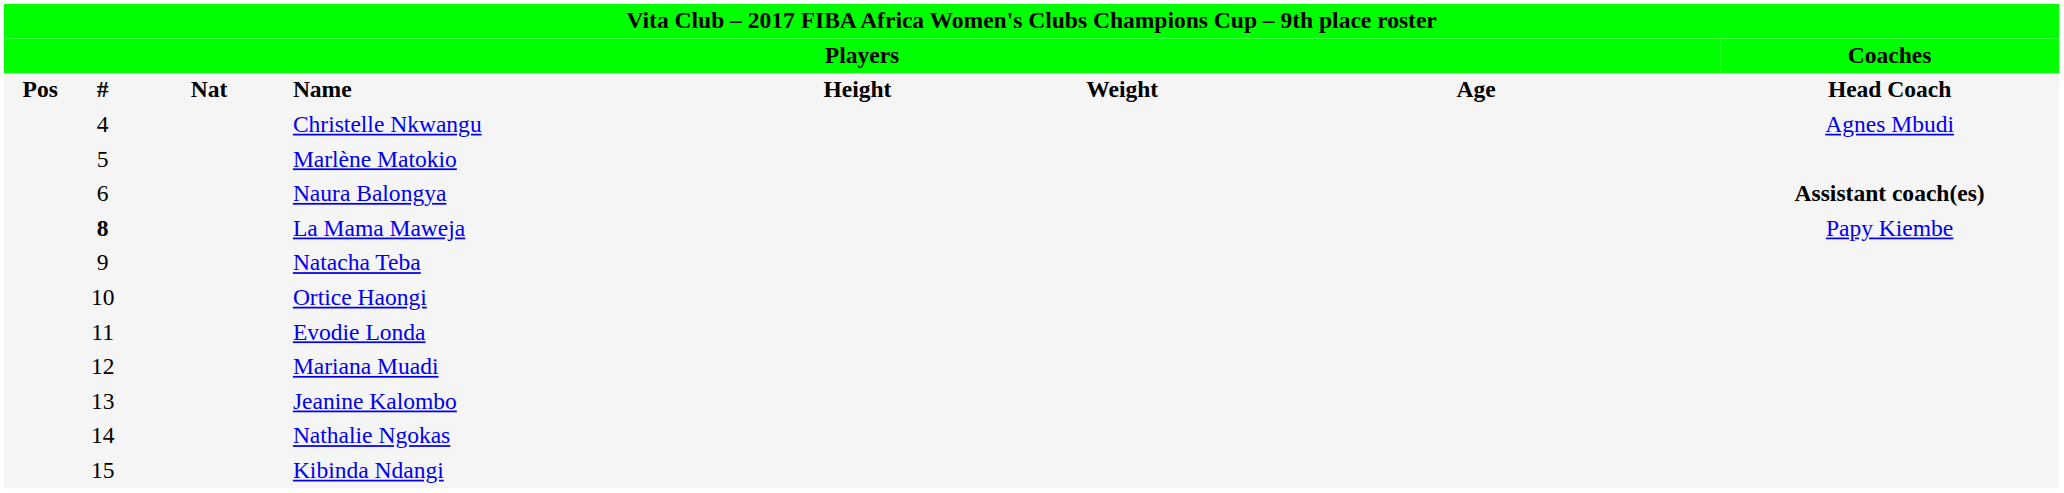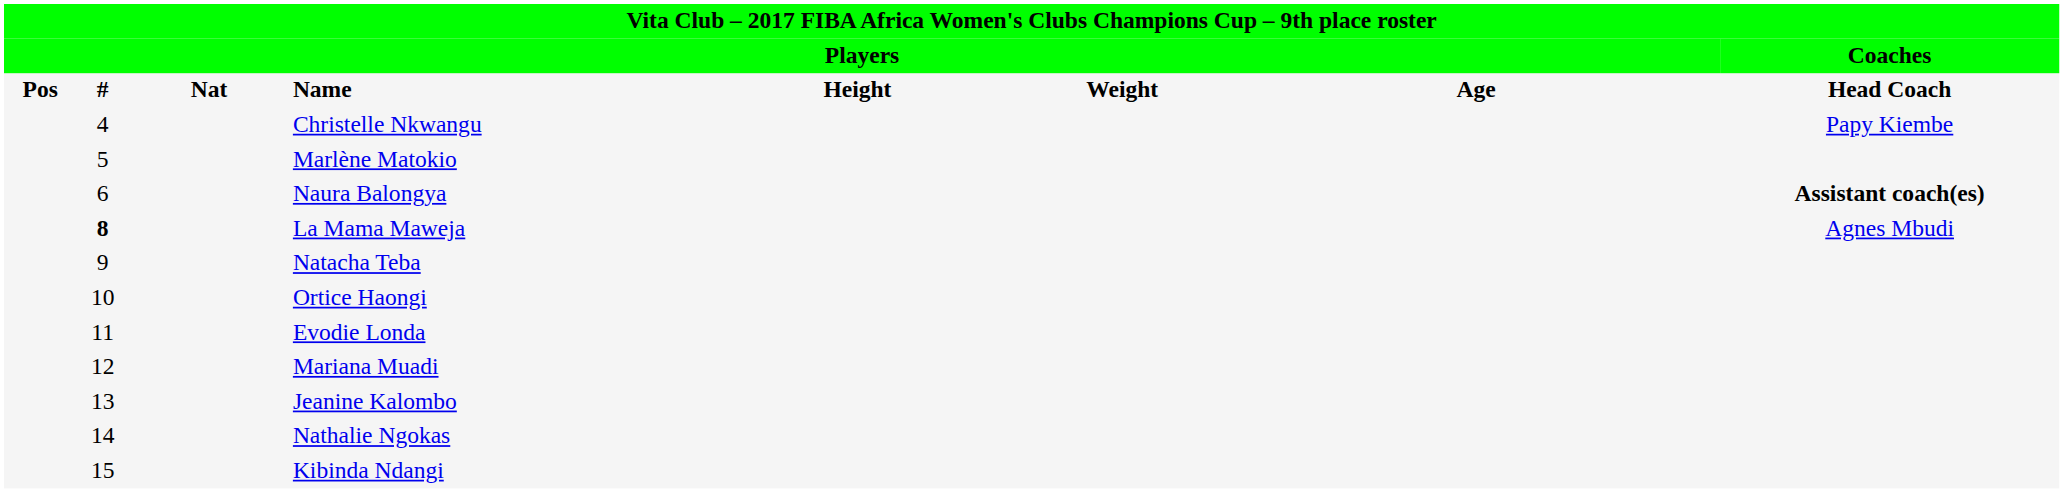(1890, 124) Agnes Mbudi -> (1890, 124) Papy Kiembe
(1890, 228) Papy Kiembe -> (1890, 228) Agnes Mbudi
